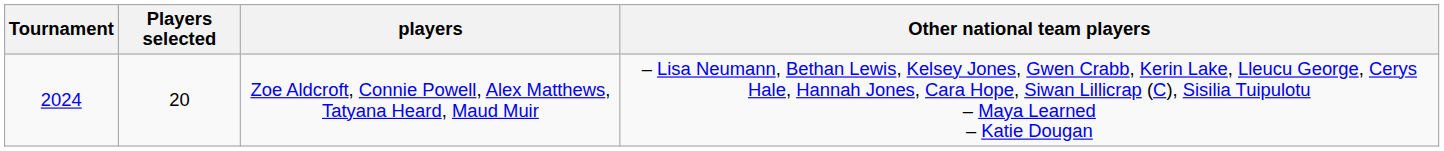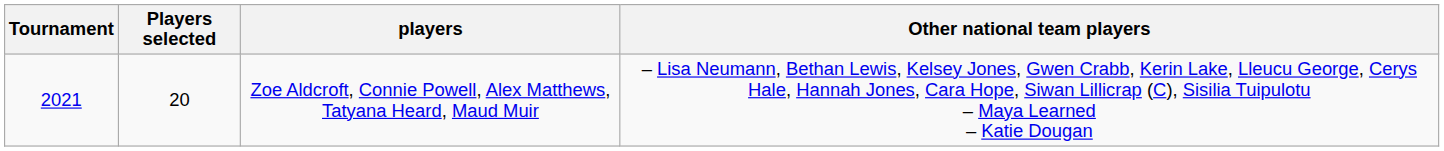(61, 100) 2024 -> (61, 100) 2021
